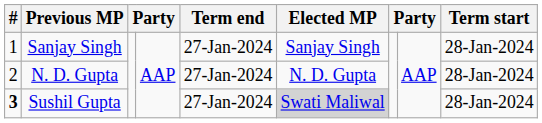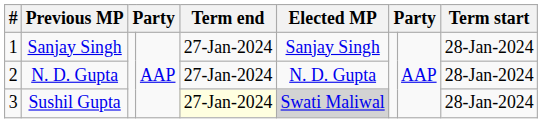(13, 103) bold -> (13, 103) normal
(228, 103) no background -> (228, 103) lightyellow background
